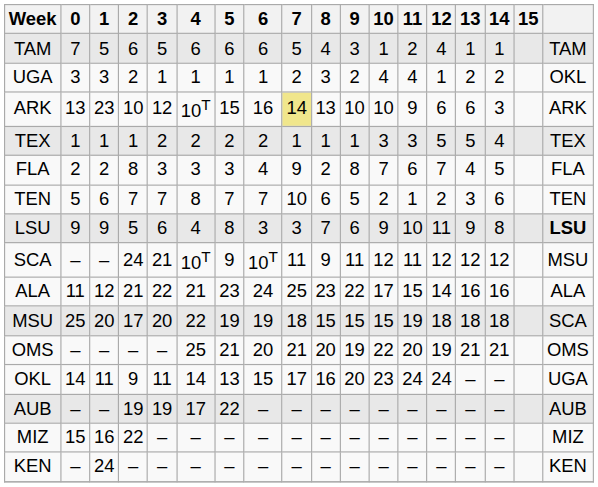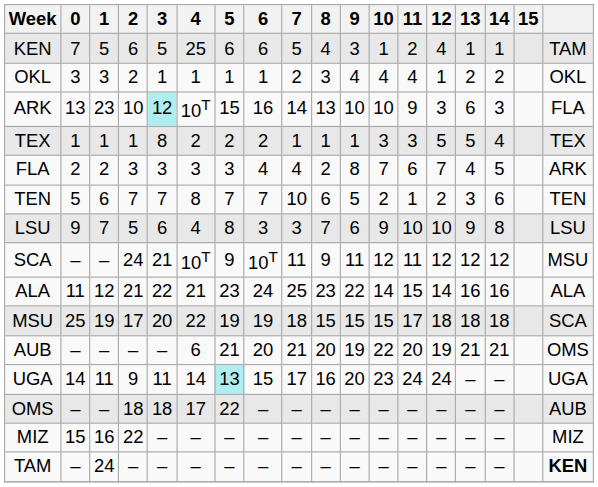(33, 48) TAM -> (33, 48) KEN
(196, 48) 6 -> (196, 48) 25
(33, 77) UGA -> (33, 77) OKL
(355, 77) 2 -> (355, 77) 4
(162, 109) no background -> (162, 109) paleturquoise background
(297, 109) khaki background -> (297, 109) no background
(441, 109) 6 -> (441, 109) 3
(568, 109) ARK -> (568, 109) FLA
(162, 140) 2 -> (162, 140) 8
(133, 169) 8 -> (133, 169) 3
(297, 169) 9 -> (297, 169) 4
(568, 169) FLA -> (568, 169) ARK
(104, 228) 9 -> (104, 228) 7
(441, 228) 11 -> (441, 228) 10
(568, 228) bold -> (568, 228) normal
(384, 291) 17 -> (384, 291) 14
(104, 320) 20 -> (104, 320) 19
(412, 320) 19 -> (412, 320) 17
(33, 350) OMS -> (33, 350) AUB
(196, 350) 25 -> (196, 350) 6
(33, 379) OKL -> (33, 379) UGA
(229, 379) no background -> (229, 379) paleturquoise background
(33, 408) AUB -> (33, 408) OMS
(133, 408) 19 -> (133, 408) 18
(162, 408) 19 -> (162, 408) 18
(33, 466) KEN -> (33, 466) TAM
(568, 466) normal -> (568, 466) bold
